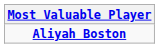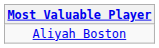(79, 34) bold -> (79, 34) normal
